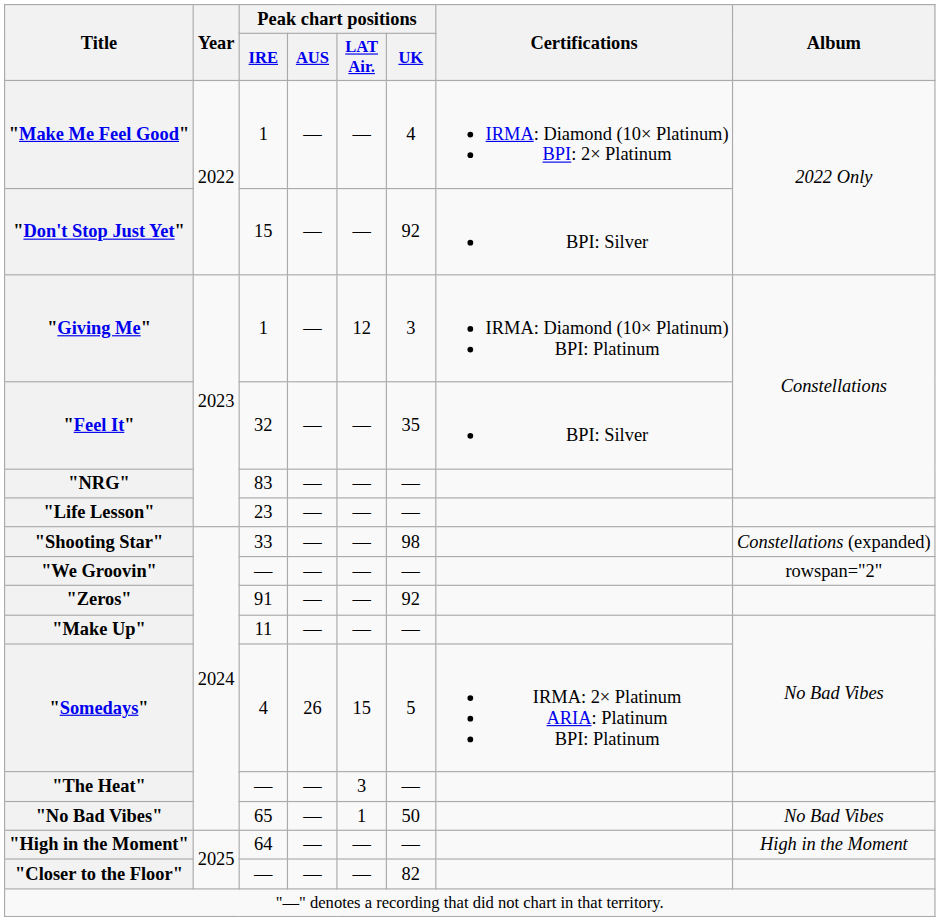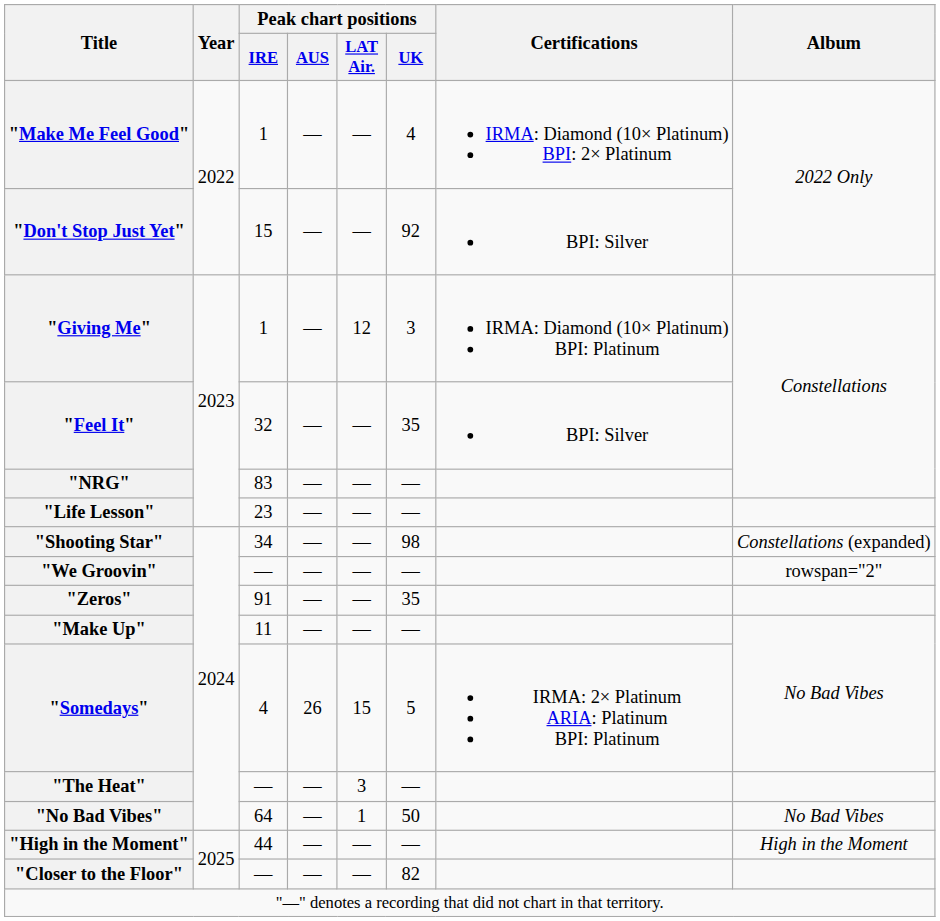(263, 541) 33 -> (263, 541) 34
(411, 599) 92 -> (411, 599) 35
(263, 815) 65 -> (263, 815) 64
(263, 844) 64 -> (263, 844) 44
